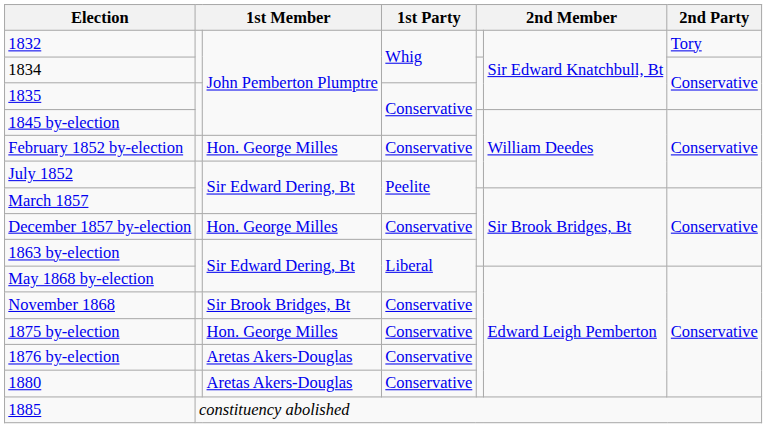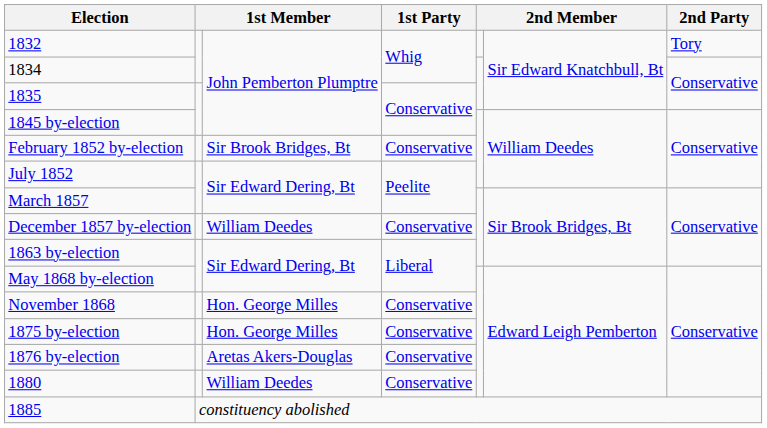(272, 148) Hon. George Milles -> (278, 148) Sir Brook Bridges, Bt
(272, 226) Hon. George Milles -> (260, 226) William Deedes
(278, 305) Sir Brook Bridges, Bt -> (272, 305) Hon. George Milles
(280, 383) Aretas Akers-Douglas -> (260, 383) William Deedes
